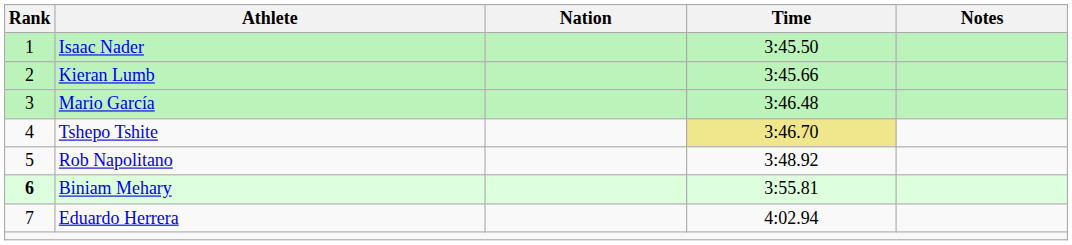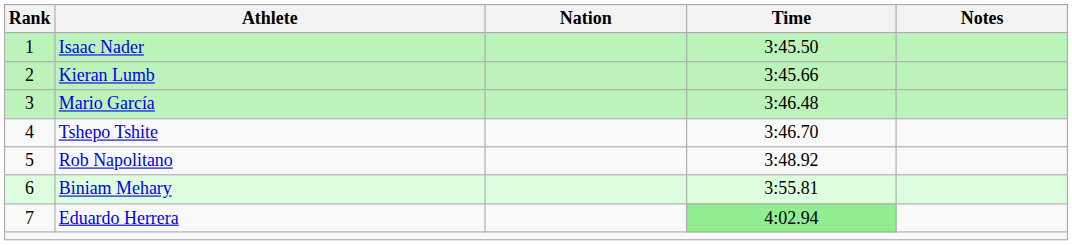(791, 132) khaki background -> (791, 132) no background
(30, 189) bold -> (30, 189) normal
(791, 217) no background -> (791, 217) lightgreen background
